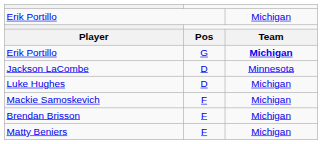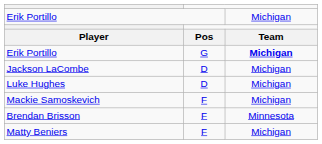(271, 68) Minnesota -> (271, 68) Michigan
(271, 115) Michigan -> (271, 115) Minnesota
